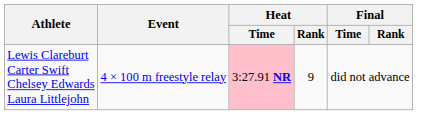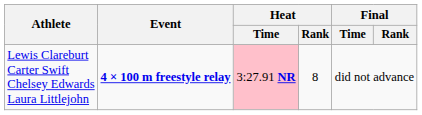(163, 77) normal -> (166, 77) bold
(311, 77) 9 -> (315, 77) 8
